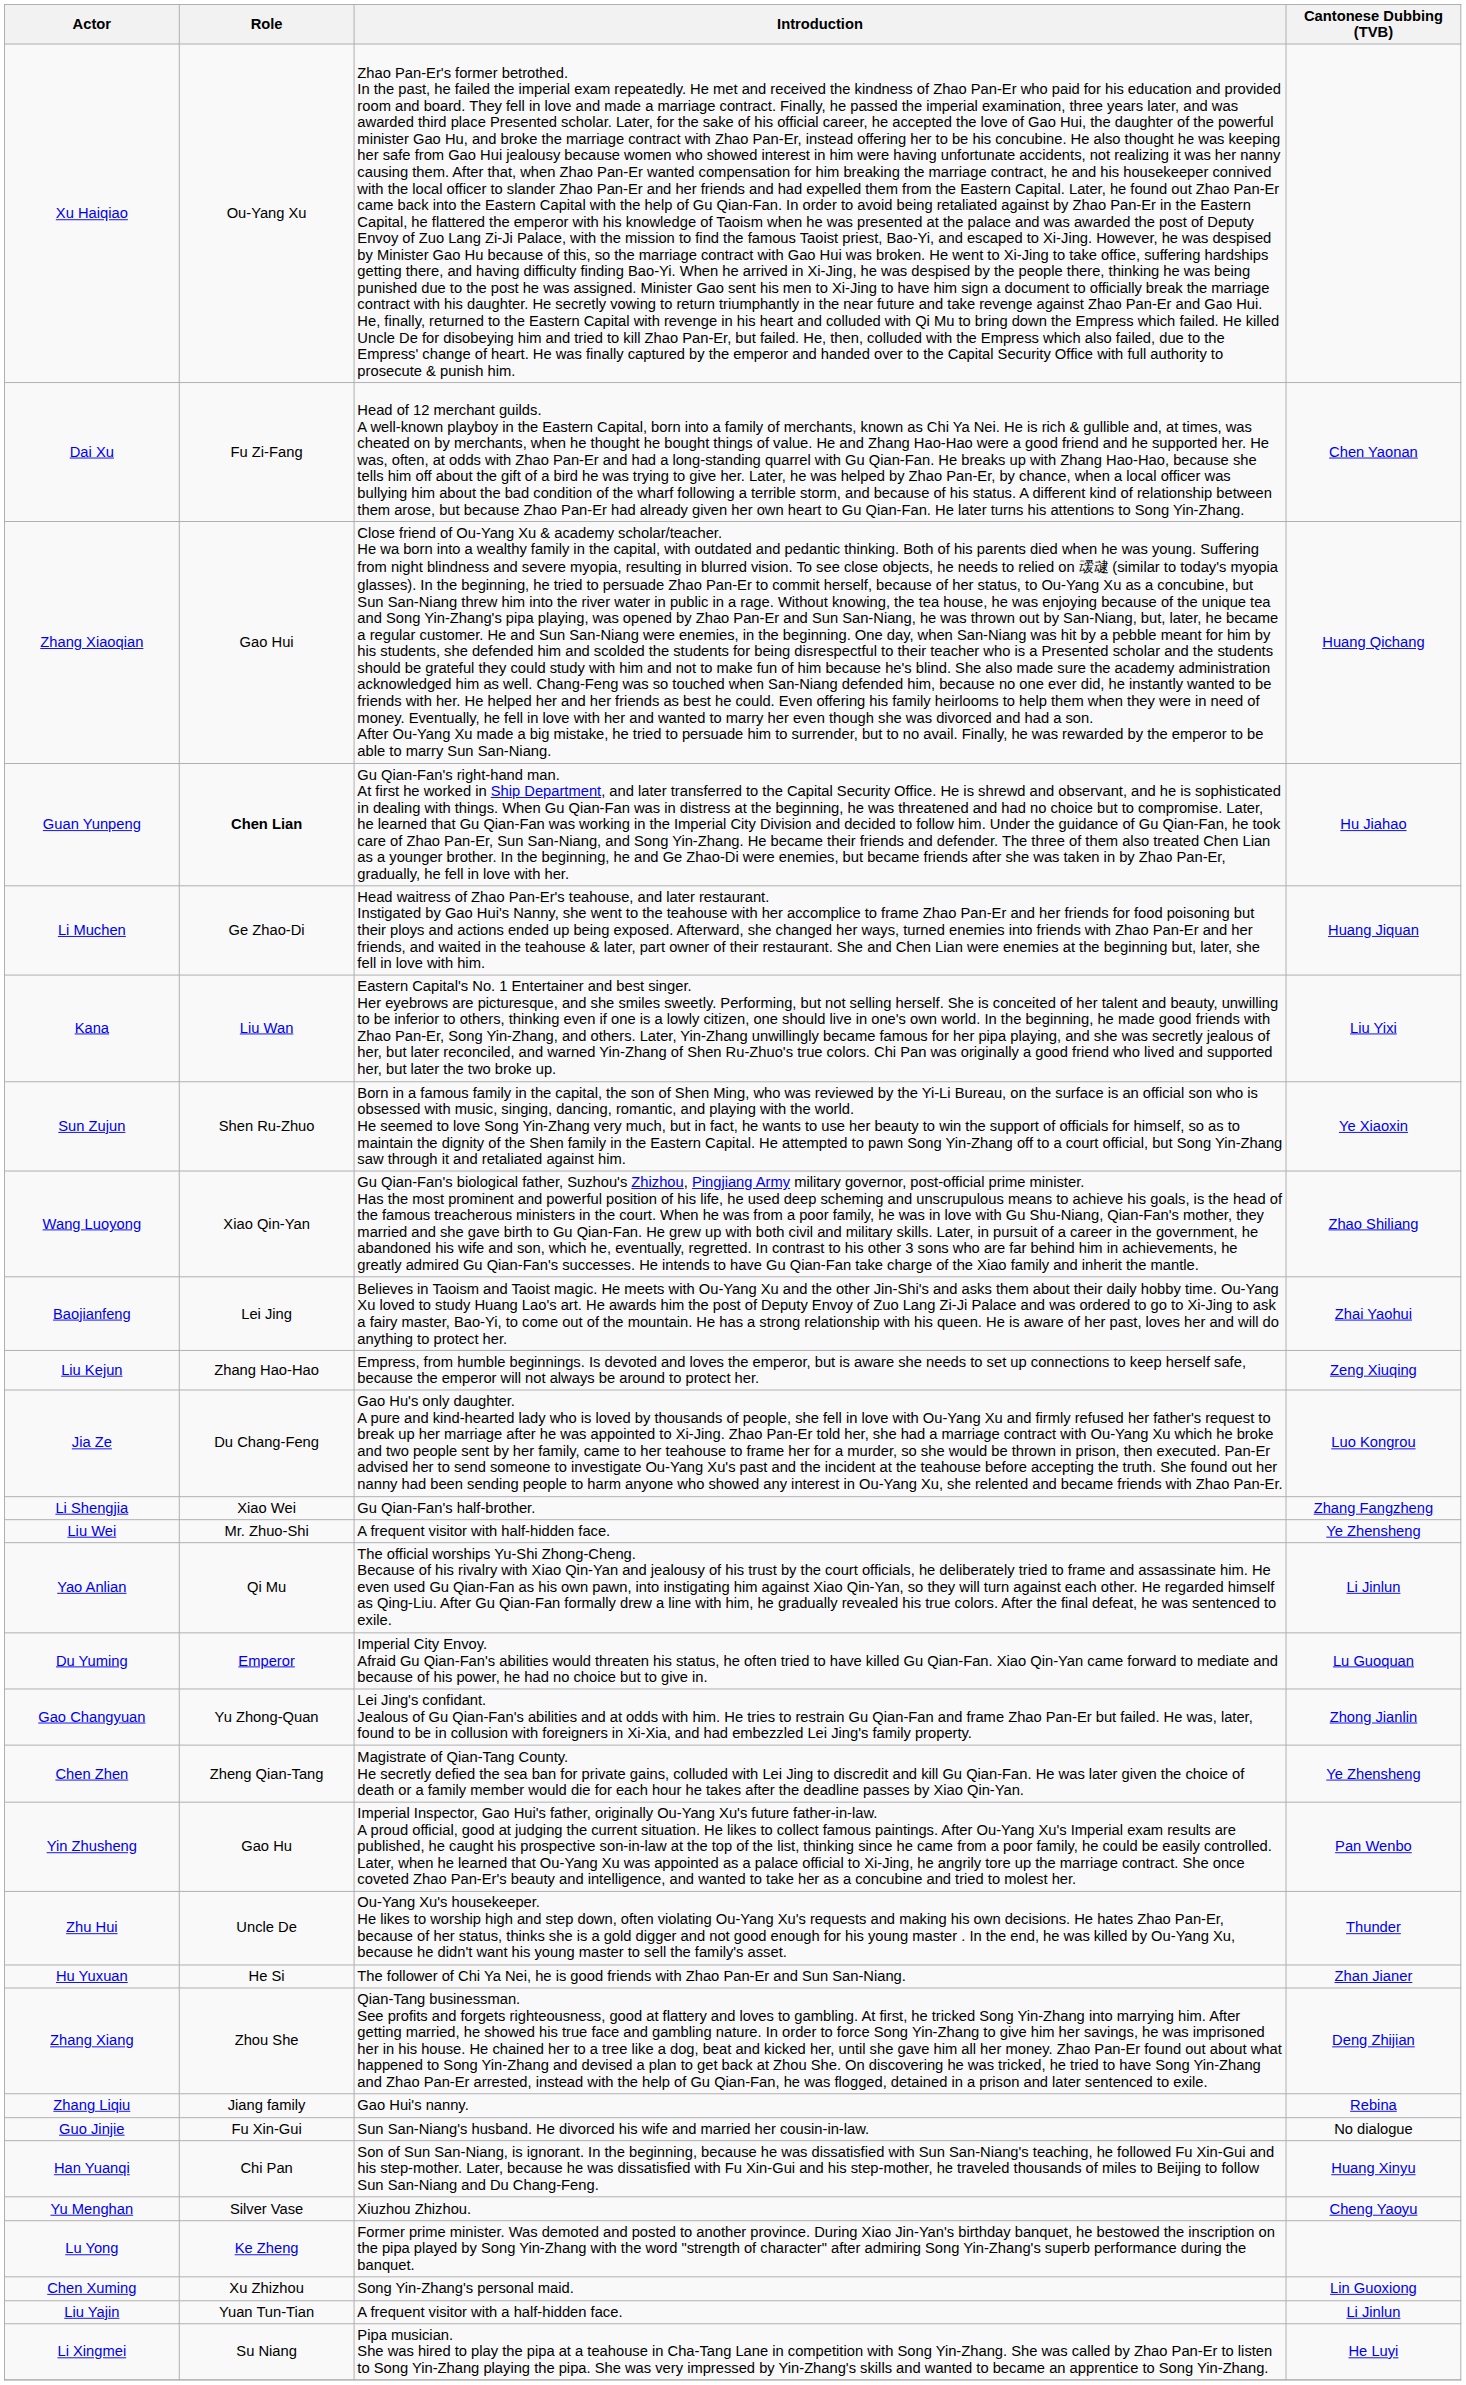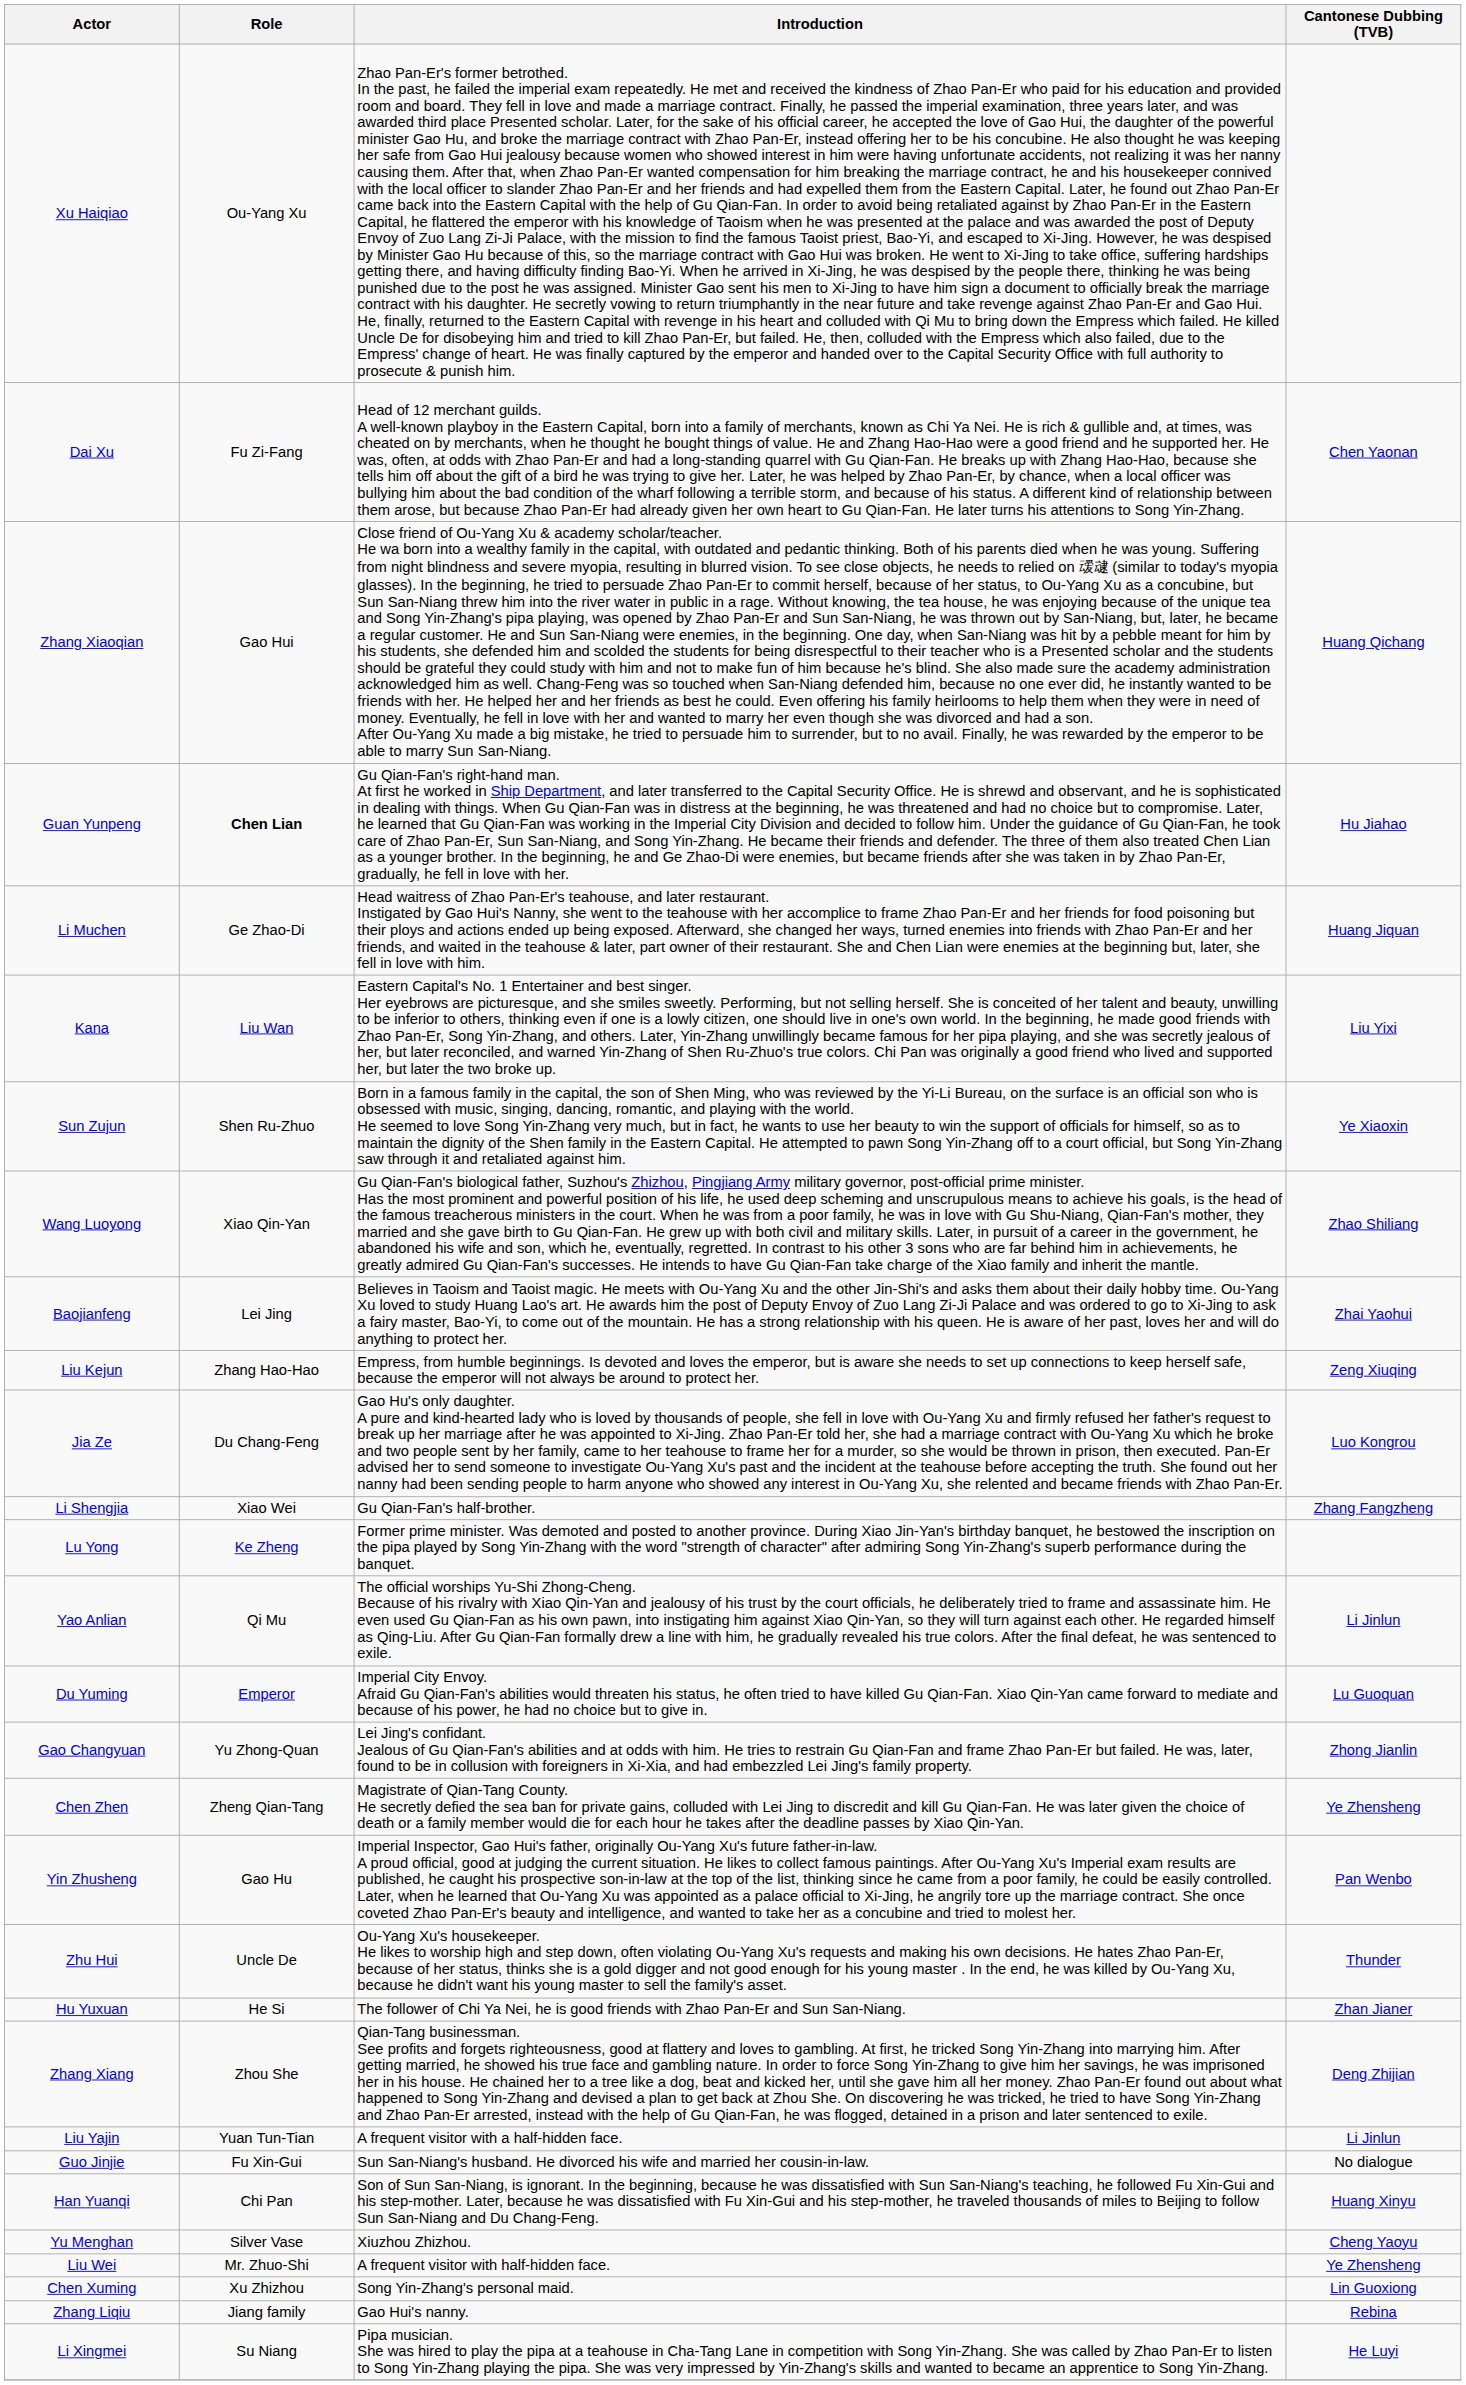rows swapped: (92, 2248) <-> (92, 1531)
rows swapped: (92, 2312) <-> (92, 2105)
